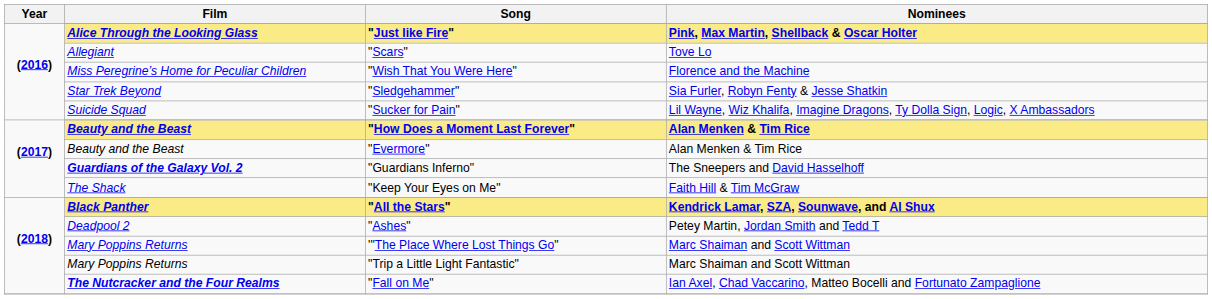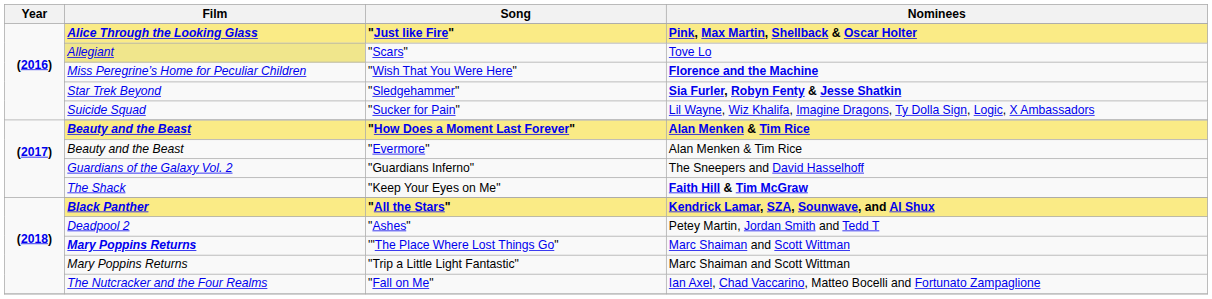(91, 52) no background -> (91, 52) khaki background
(739, 71) normal -> (744, 71) bold
(778, 91) normal -> (785, 91) bold
(155, 168) bold -> (150, 168) normal
(734, 187) normal -> (738, 187) bold
(127, 245) normal -> (132, 245) bold
(173, 284) bold -> (167, 284) normal
